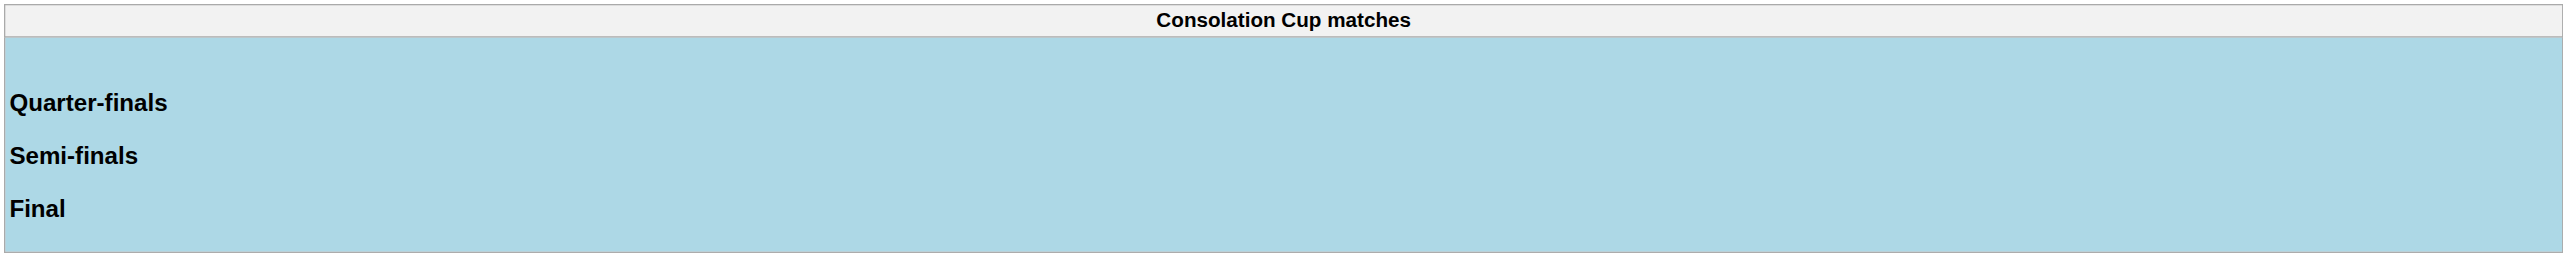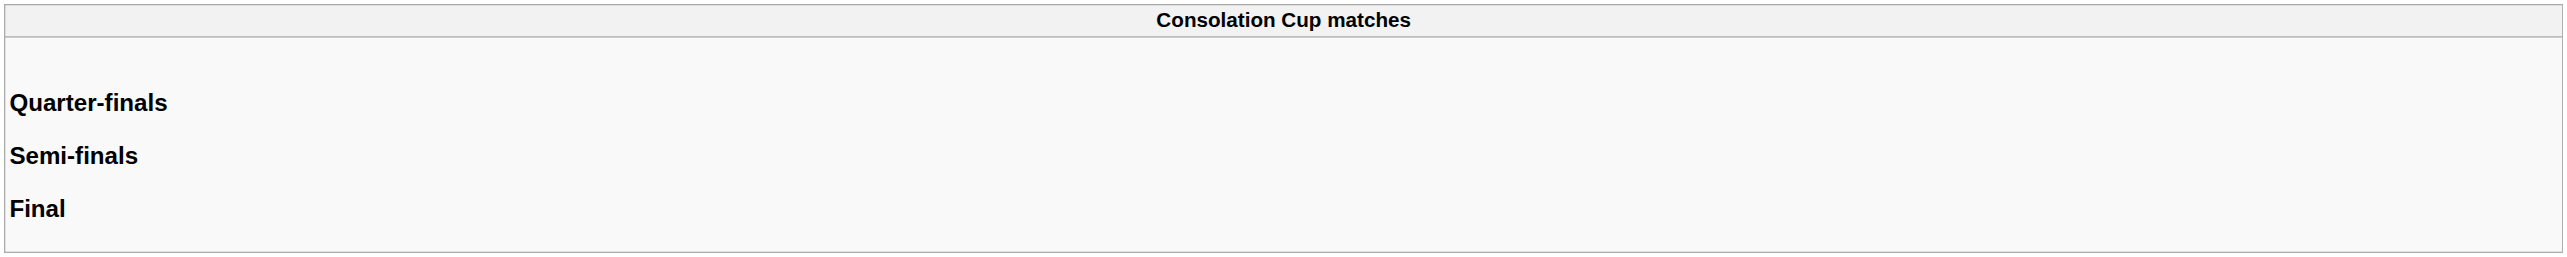(1284, 156) lightblue background -> (1284, 156) no background
